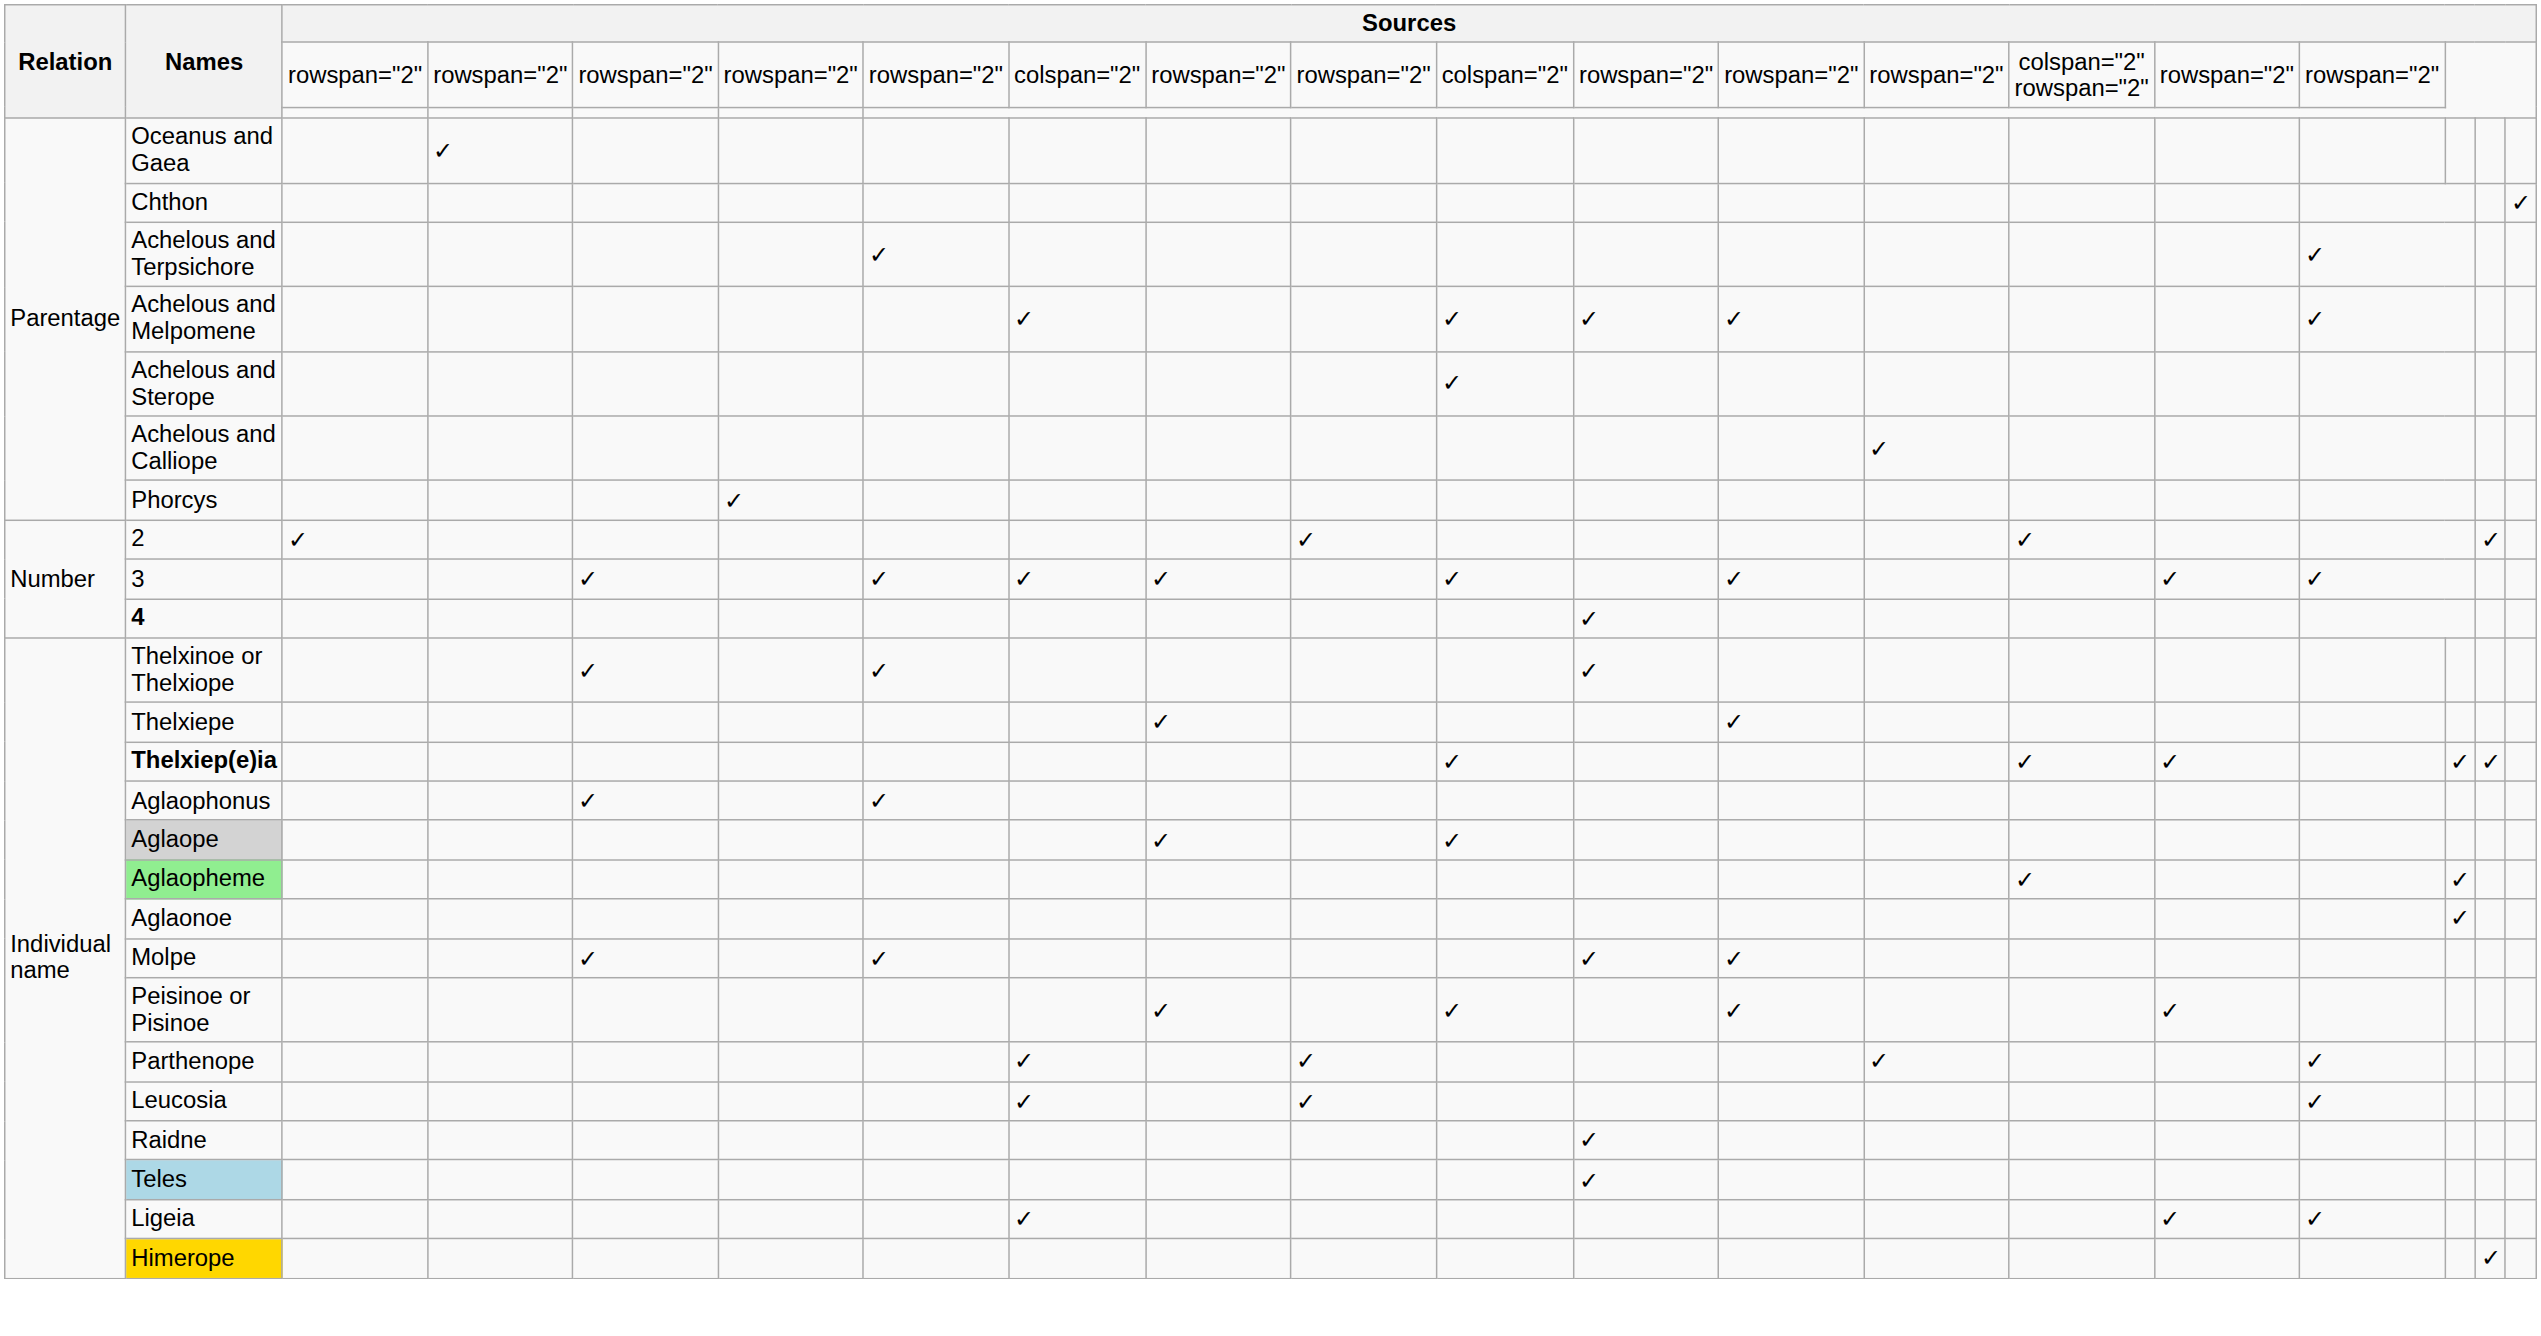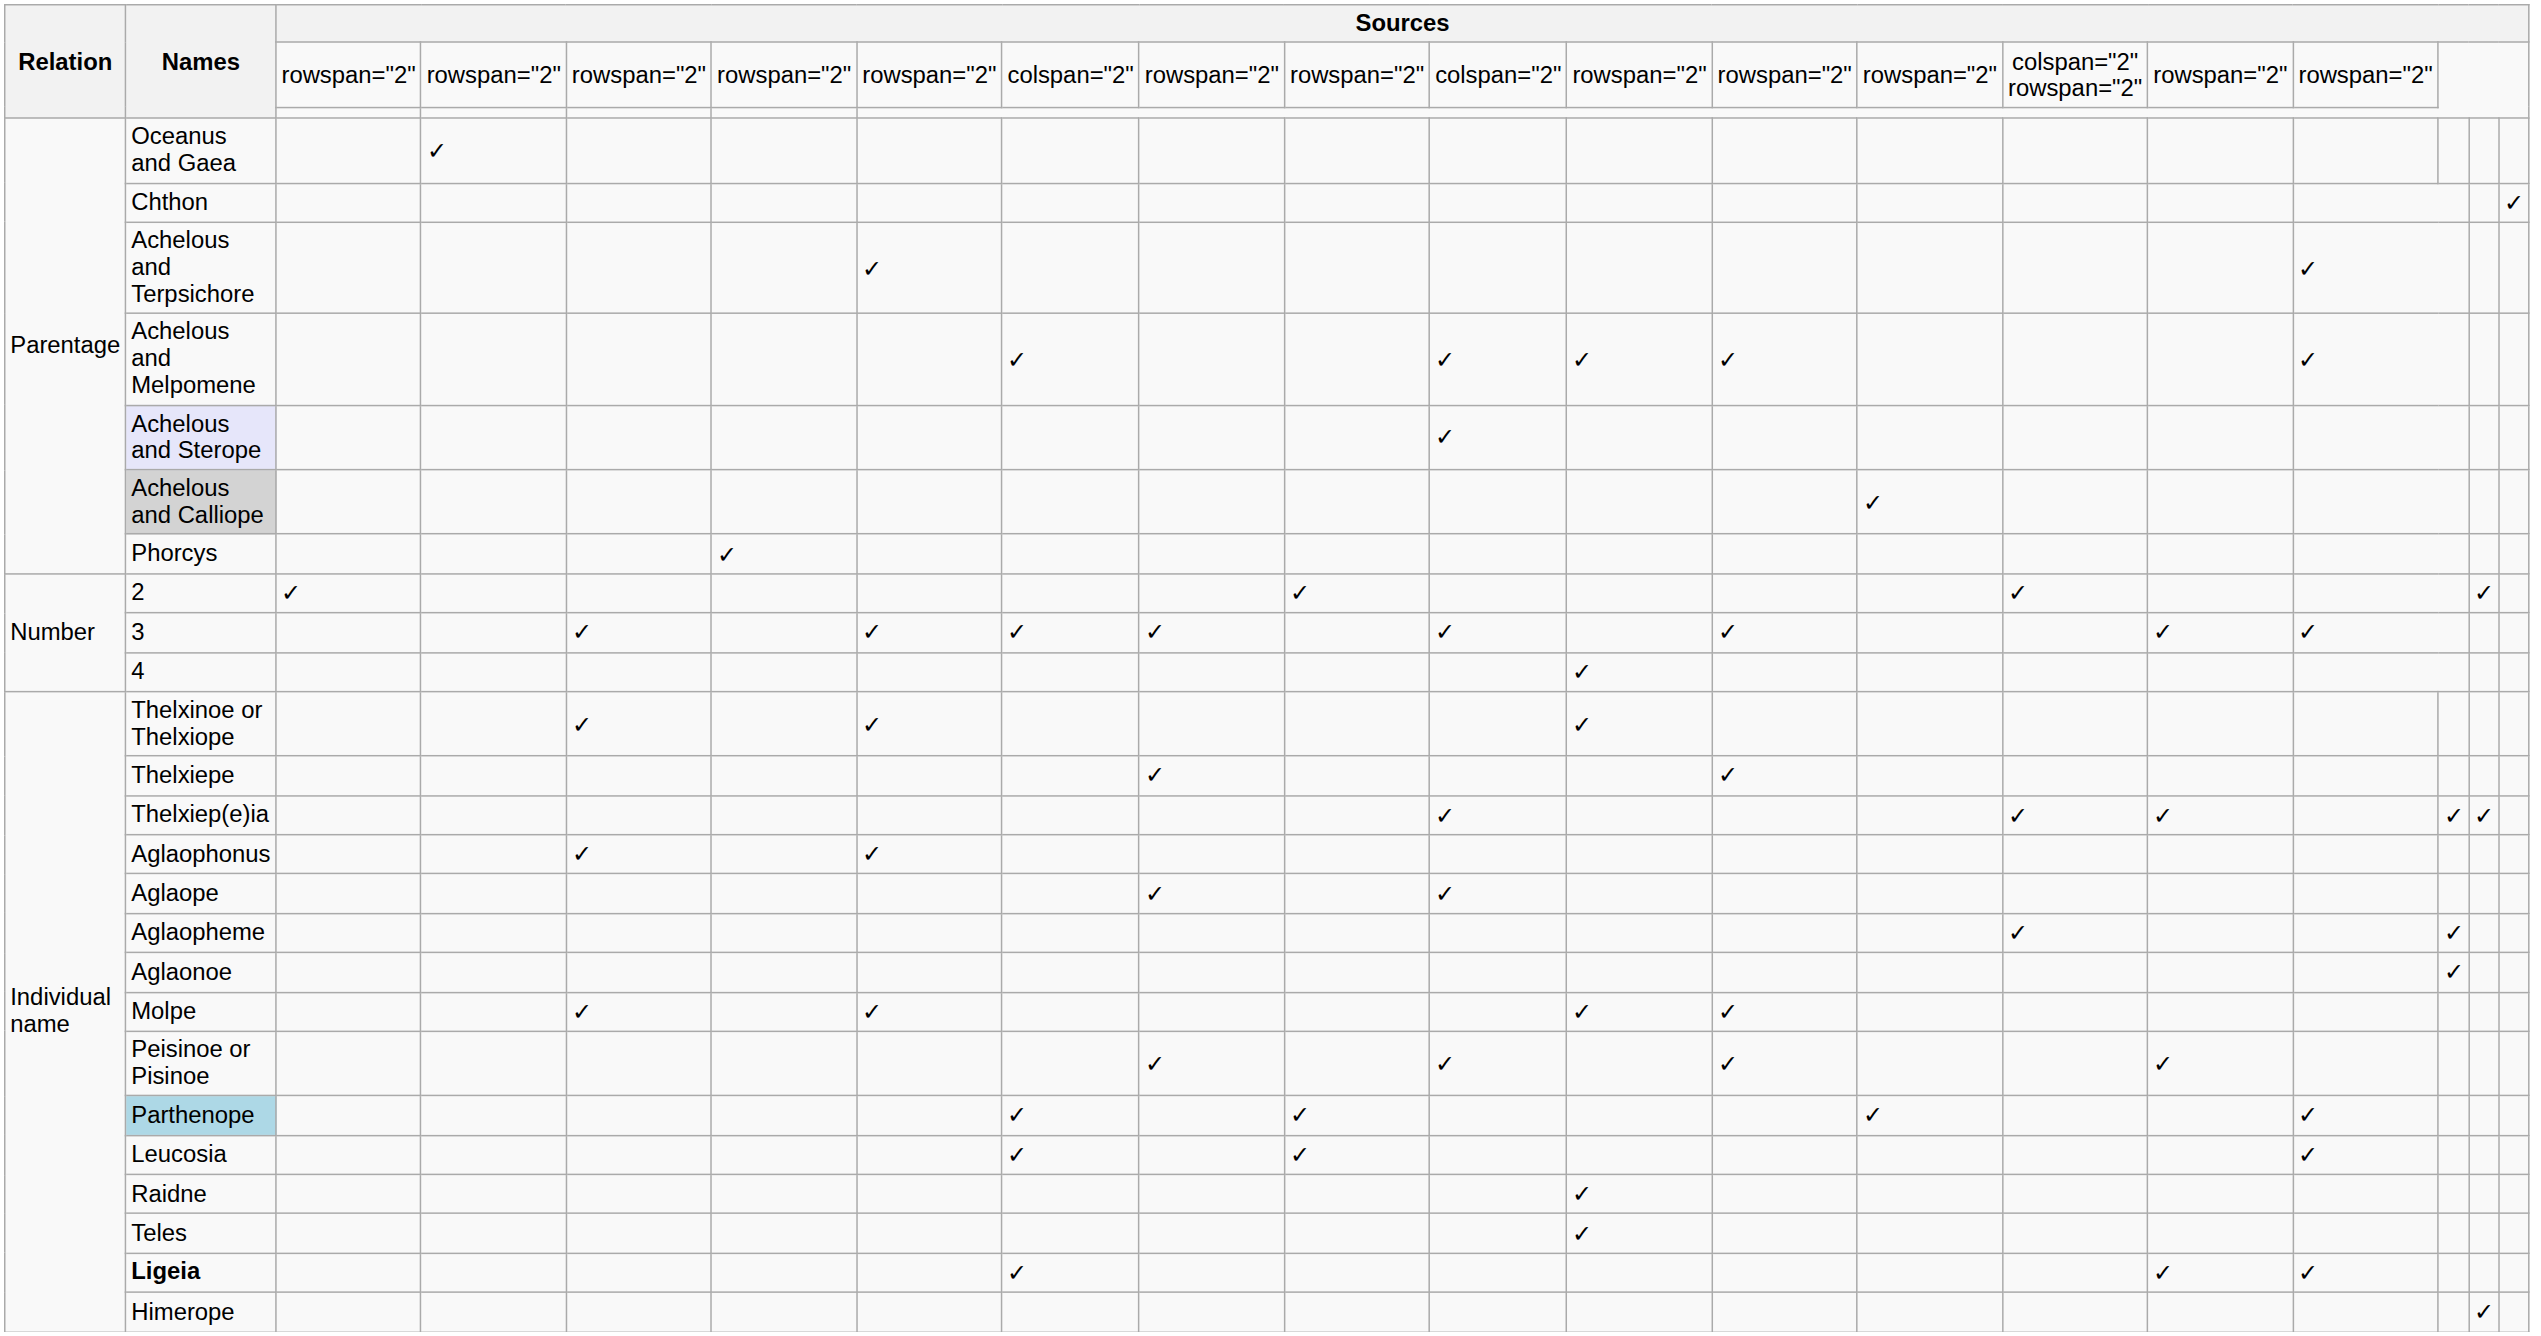(203, 383) no background -> (196, 437) lavender background
(203, 448) no background -> (198, 501) lightgrey background
(138, 617) bold -> (138, 671) normal
(204, 761) bold -> (200, 814) normal
(175, 839) lightgrey background -> (175, 893) no background
(198, 879) lightgreen background -> (198, 932) no background
(193, 1061) no background -> (193, 1115) lightblue background
(159, 1179) lightblue background -> (159, 1233) no background
(163, 1218) normal -> (166, 1272) bold
(183, 1258) gold background -> (183, 1311) no background
